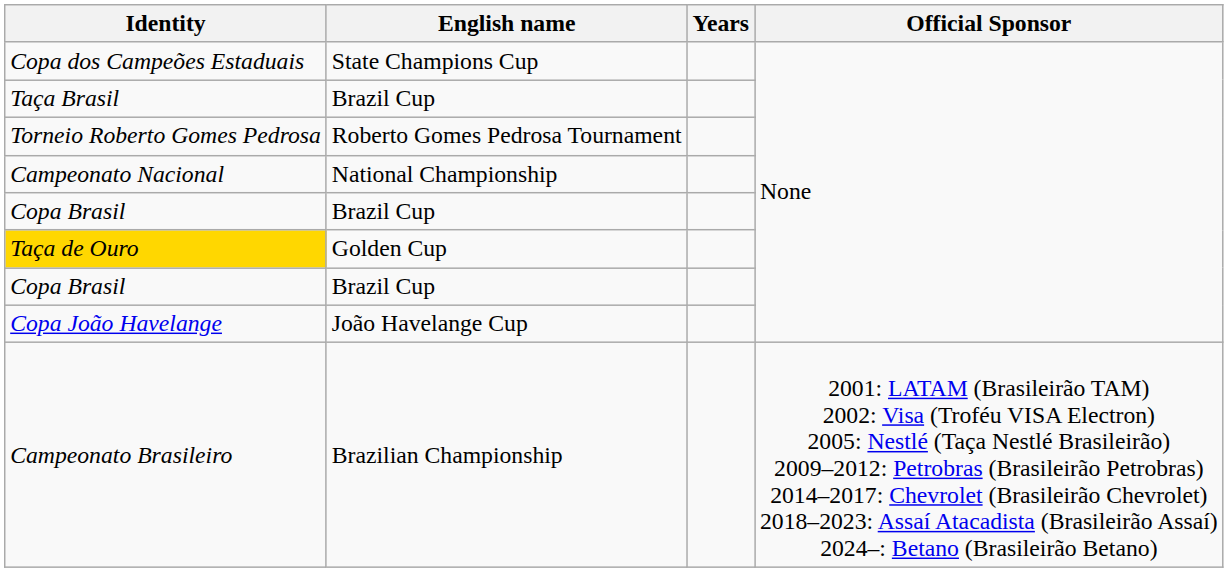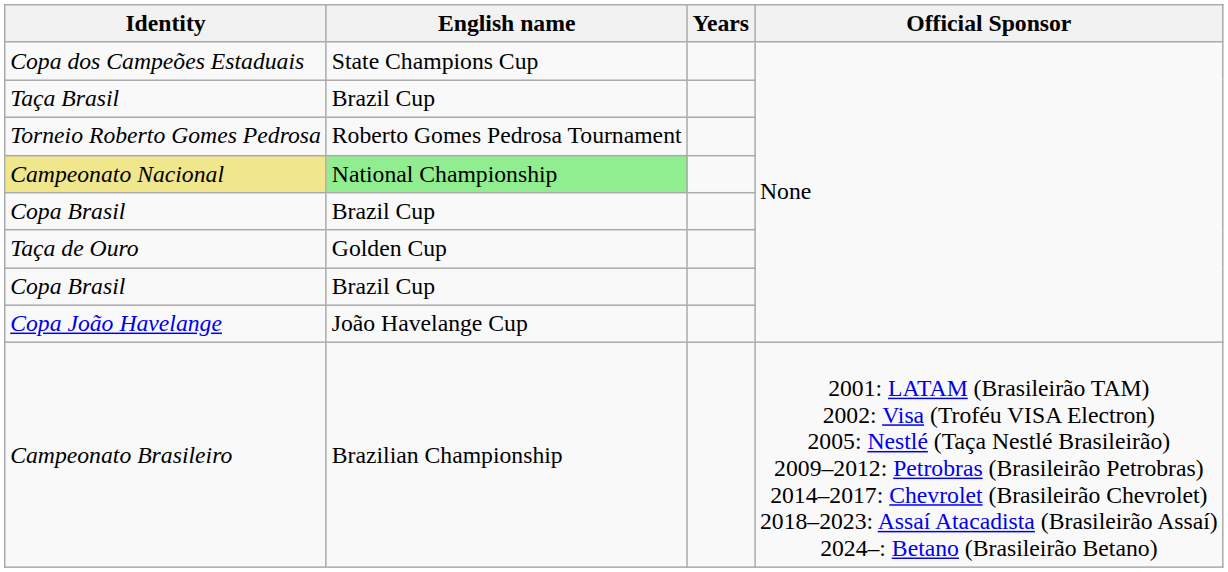(117, 173) no background -> (117, 173) khaki background
(445, 173) no background -> (445, 173) lightgreen background
(74, 248) gold background -> (74, 248) no background
